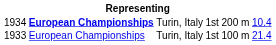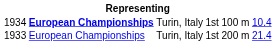(235, 22) 200 m -> (235, 22) 100 m
(235, 36) 100 m -> (235, 36) 200 m
